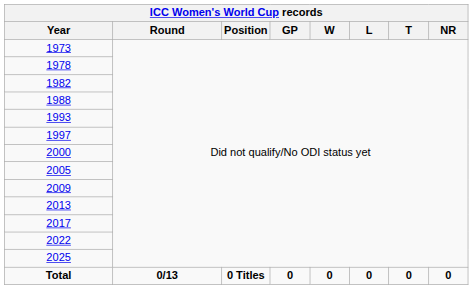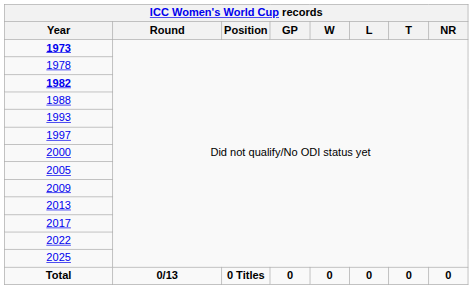(59, 48) normal -> (59, 48) bold
(59, 83) normal -> (59, 83) bold
